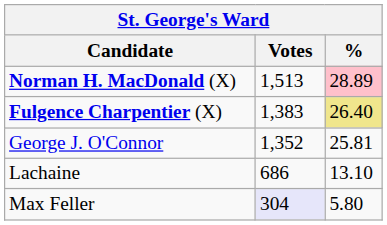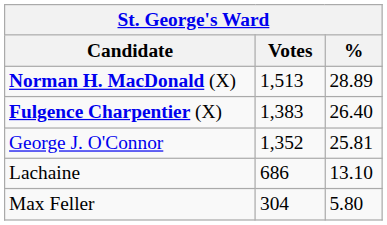(351, 81) pink background -> (351, 81) no background
(351, 111) khaki background -> (351, 111) no background
(275, 204) lavender background -> (275, 204) no background
